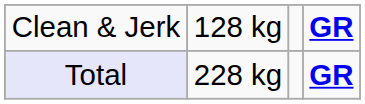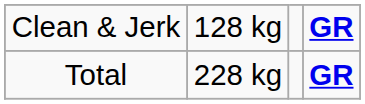(96, 74) lavender background -> (96, 74) no background
